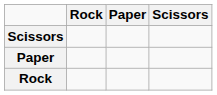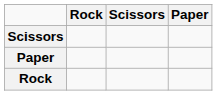columns swapped: (127, 15) <-> (180, 15)
